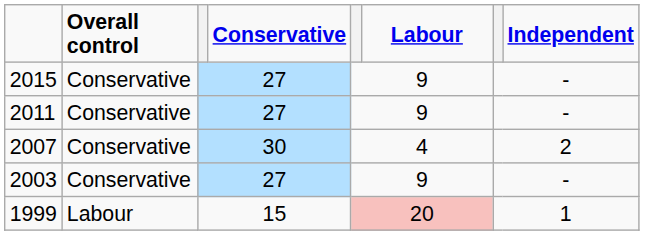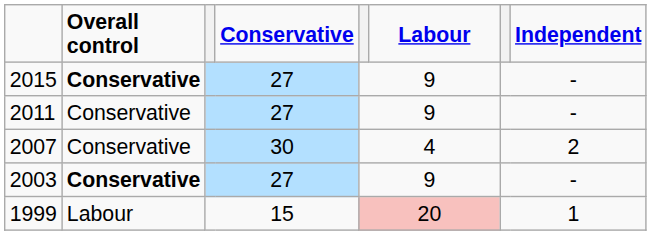(129, 79) normal -> (134, 79) bold
(129, 180) normal -> (134, 180) bold
